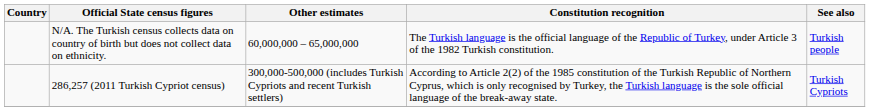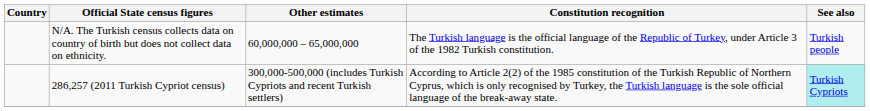(829, 85) no background -> (829, 85) paleturquoise background
